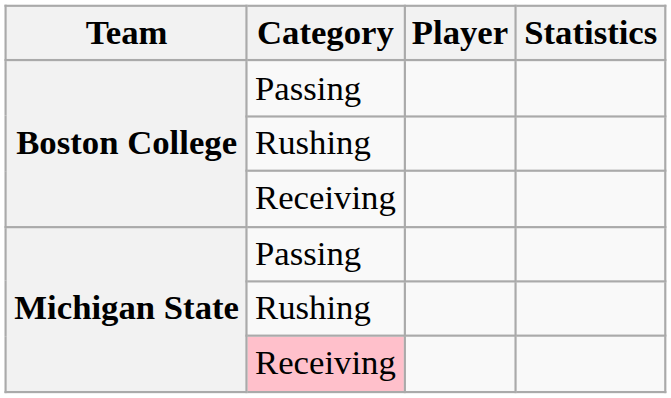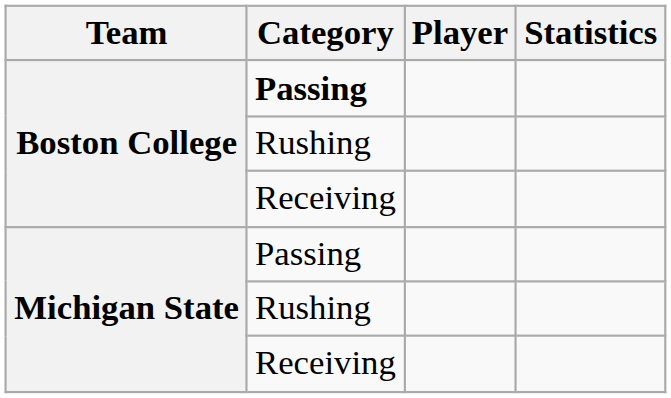(308, 87) normal -> (311, 87) bold
(325, 363) pink background -> (325, 363) no background
